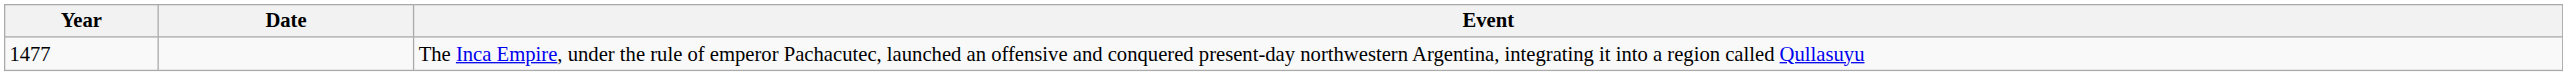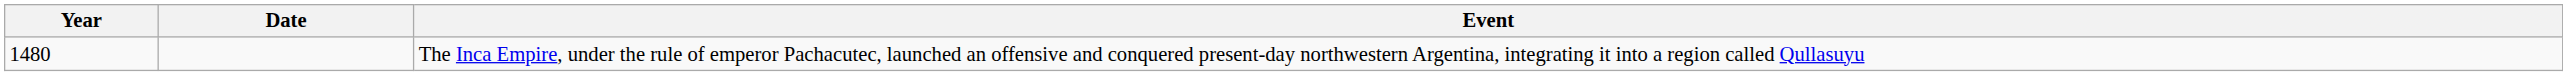(30, 53) 1477 -> (30, 53) 1480
